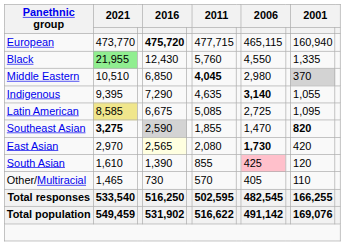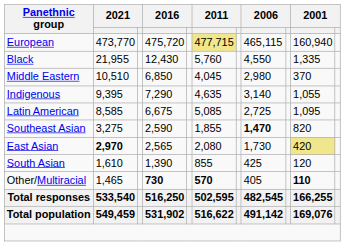(165, 42) bold -> (165, 42) normal
(214, 42) no background -> (214, 42) khaki background
(112, 59) lightgreen background -> (112, 59) no background
(208, 77) bold -> (208, 77) normal
(302, 77) lightgrey background -> (302, 77) no background
(257, 94) bold -> (257, 94) normal
(109, 111) khaki background -> (109, 111) no background
(109, 128) bold -> (109, 128) normal
(159, 128) lightgrey background -> (159, 128) no background
(257, 128) normal -> (257, 128) bold
(302, 128) bold -> (302, 128) normal
(109, 146) normal -> (109, 146) bold
(159, 146) lightyellow background -> (159, 146) no background
(257, 146) bold -> (257, 146) normal
(302, 146) no background -> (302, 146) khaki background
(253, 163) pink background -> (253, 163) no background
(154, 180) normal -> (154, 180) bold
(203, 180) normal -> (203, 180) bold
(302, 180) normal -> (302, 180) bold
